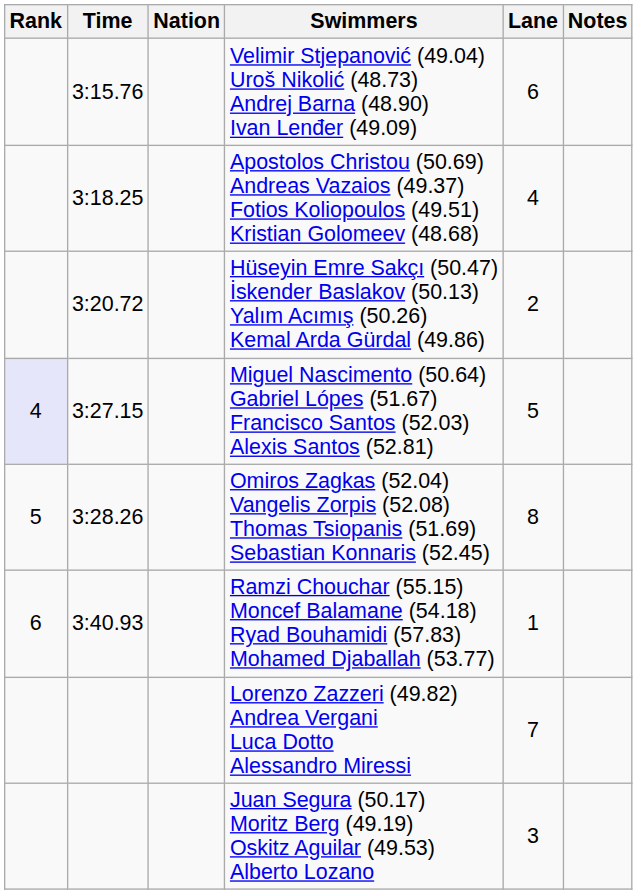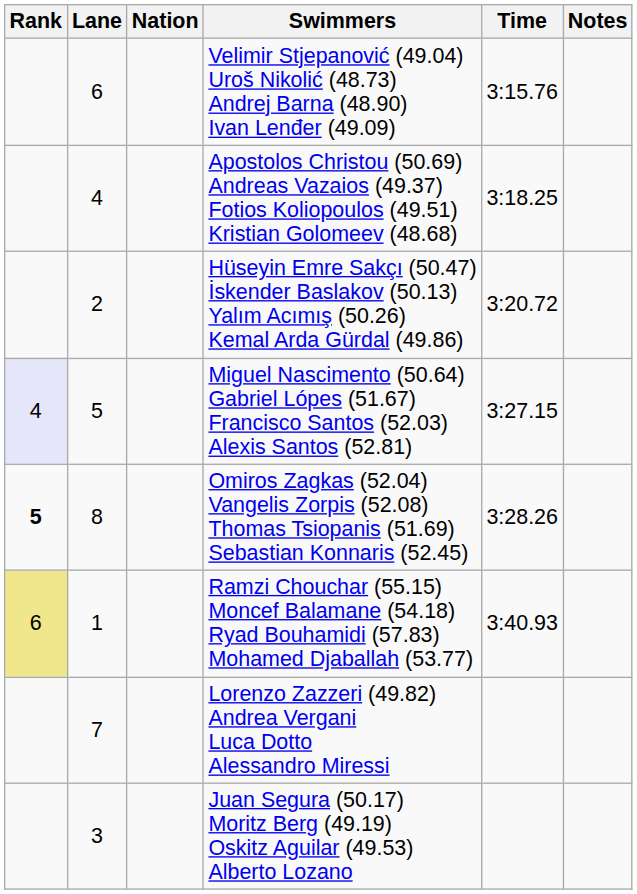columns swapped: (533, 21) <-> (108, 21)
(36, 517) normal -> (36, 517) bold
(36, 623) no background -> (36, 623) khaki background
